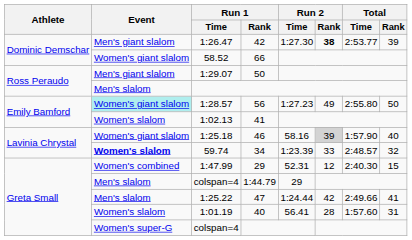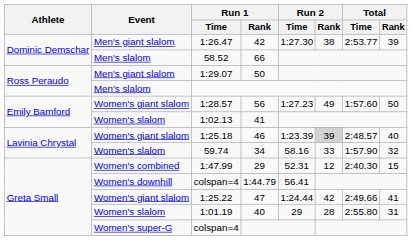(329, 43) bold -> (329, 43) normal
(142, 58) Women's giant slalom -> (122, 58) Men's slalom
(142, 104) paleturquoise background -> (142, 104) no background
(361, 104) 2:55.80 -> (361, 104) 1:57.60
(297, 135) 58.16 -> (297, 135) 1:23.39
(361, 135) 1:57.90 -> (361, 135) 2:48.57
(132, 151) bold -> (130, 151) normal
(297, 151) 1:23.39 -> (297, 151) 58.16
(361, 151) 2:48.57 -> (361, 151) 1:57.90
(122, 182) Men's slalom -> (133, 182) Women's downhill
(297, 182) 29 -> (297, 182) 56.41
(122, 197) Men's slalom -> (142, 197) Women's giant slalom
(297, 213) 56.41 -> (297, 213) 29
(361, 213) 1:57.60 -> (361, 213) 2:55.80
